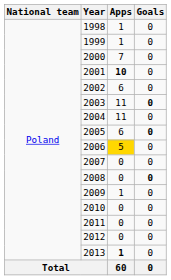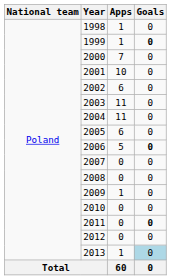(150, 42) normal -> (150, 42) bold
(121, 72) bold -> (121, 72) normal
(150, 102) bold -> (150, 102) normal
(150, 132) bold -> (150, 132) normal
(121, 147) gold background -> (121, 147) no background
(150, 147) normal -> (150, 147) bold
(150, 177) bold -> (150, 177) normal
(150, 222) normal -> (150, 222) bold
(121, 253) bold -> (121, 253) normal
(150, 253) no background -> (150, 253) lightblue background
